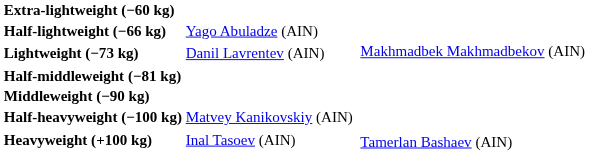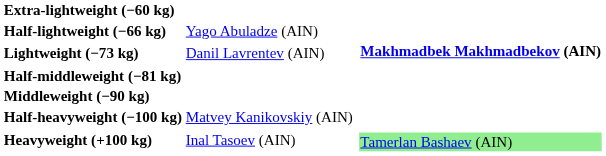(473, 51) normal -> (481, 51) bold
(436, 141) no background -> (436, 141) lightgreen background
